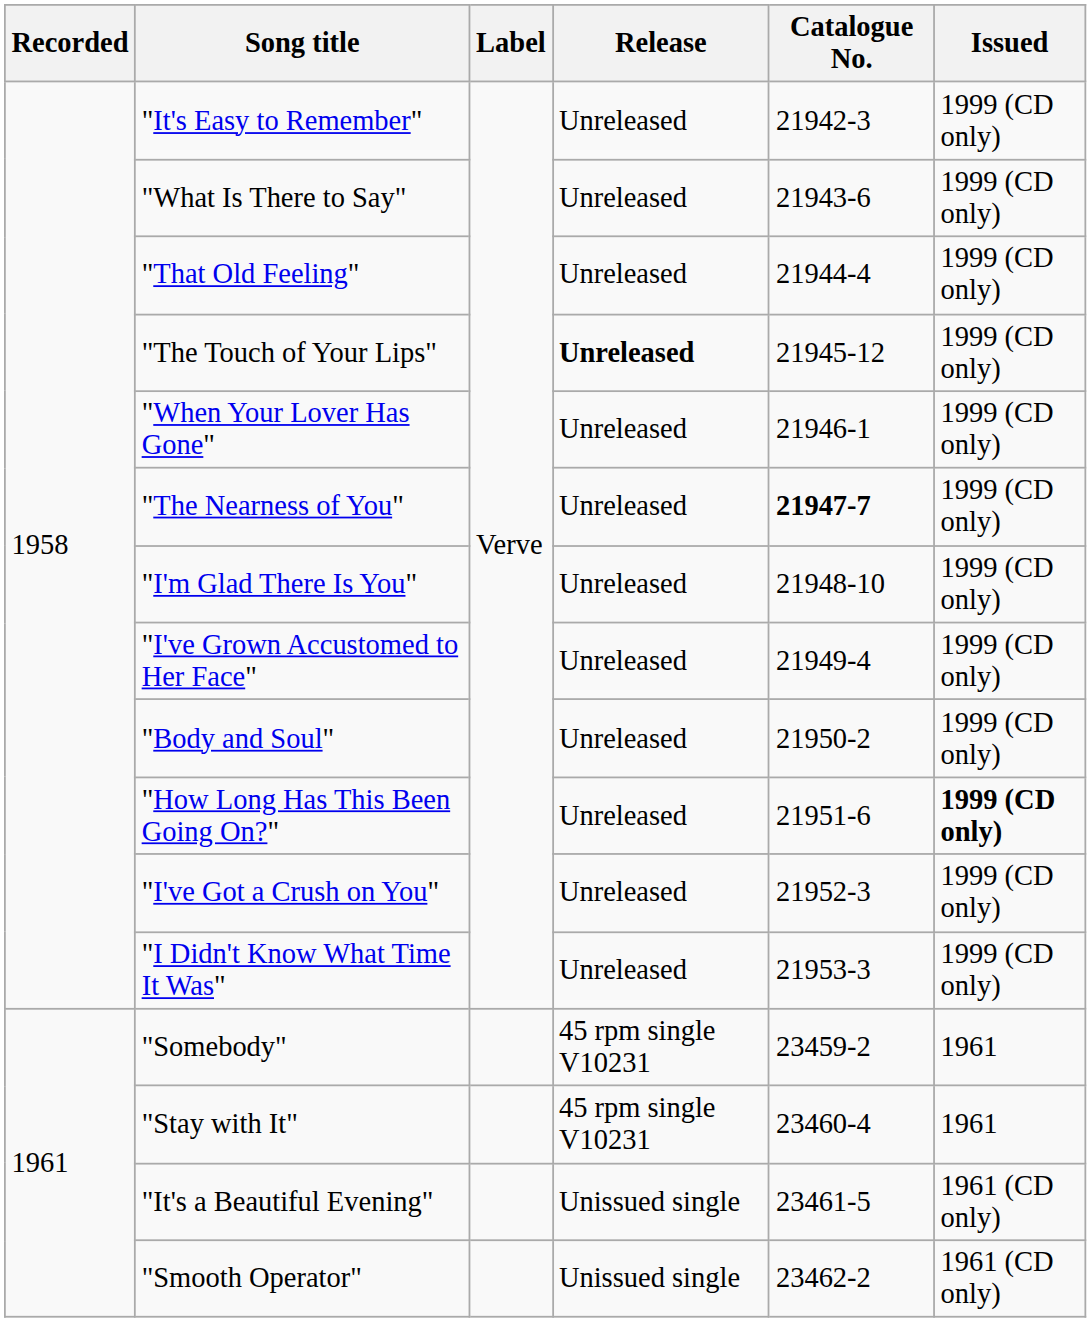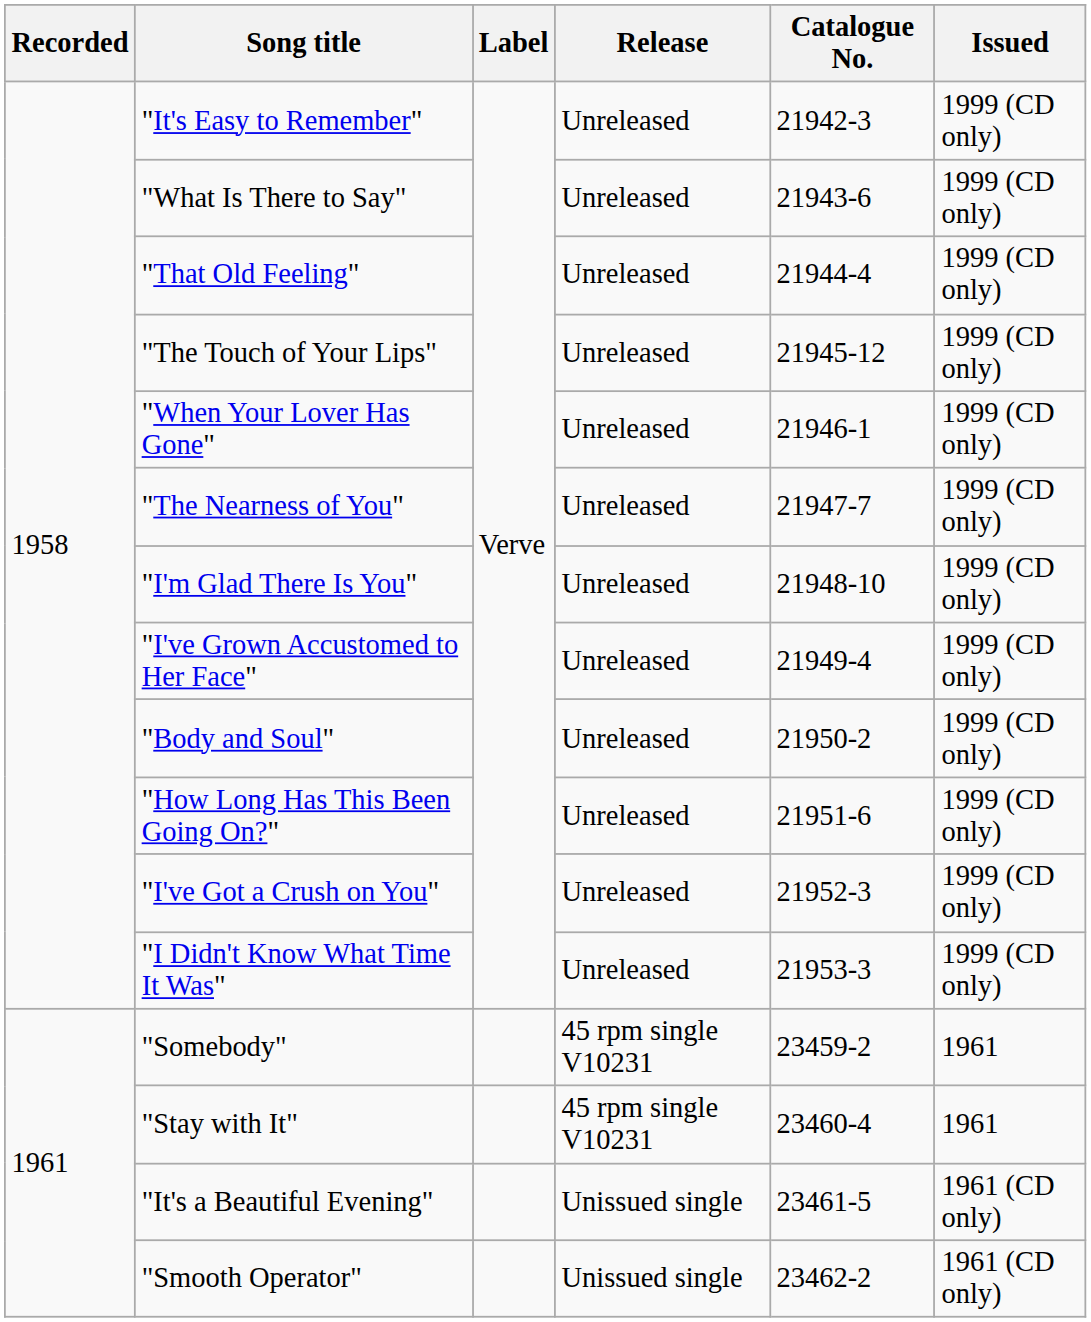(627, 351) bold -> (626, 351) normal
(823, 506) bold -> (824, 506) normal
(998, 815) bold -> (998, 815) normal
